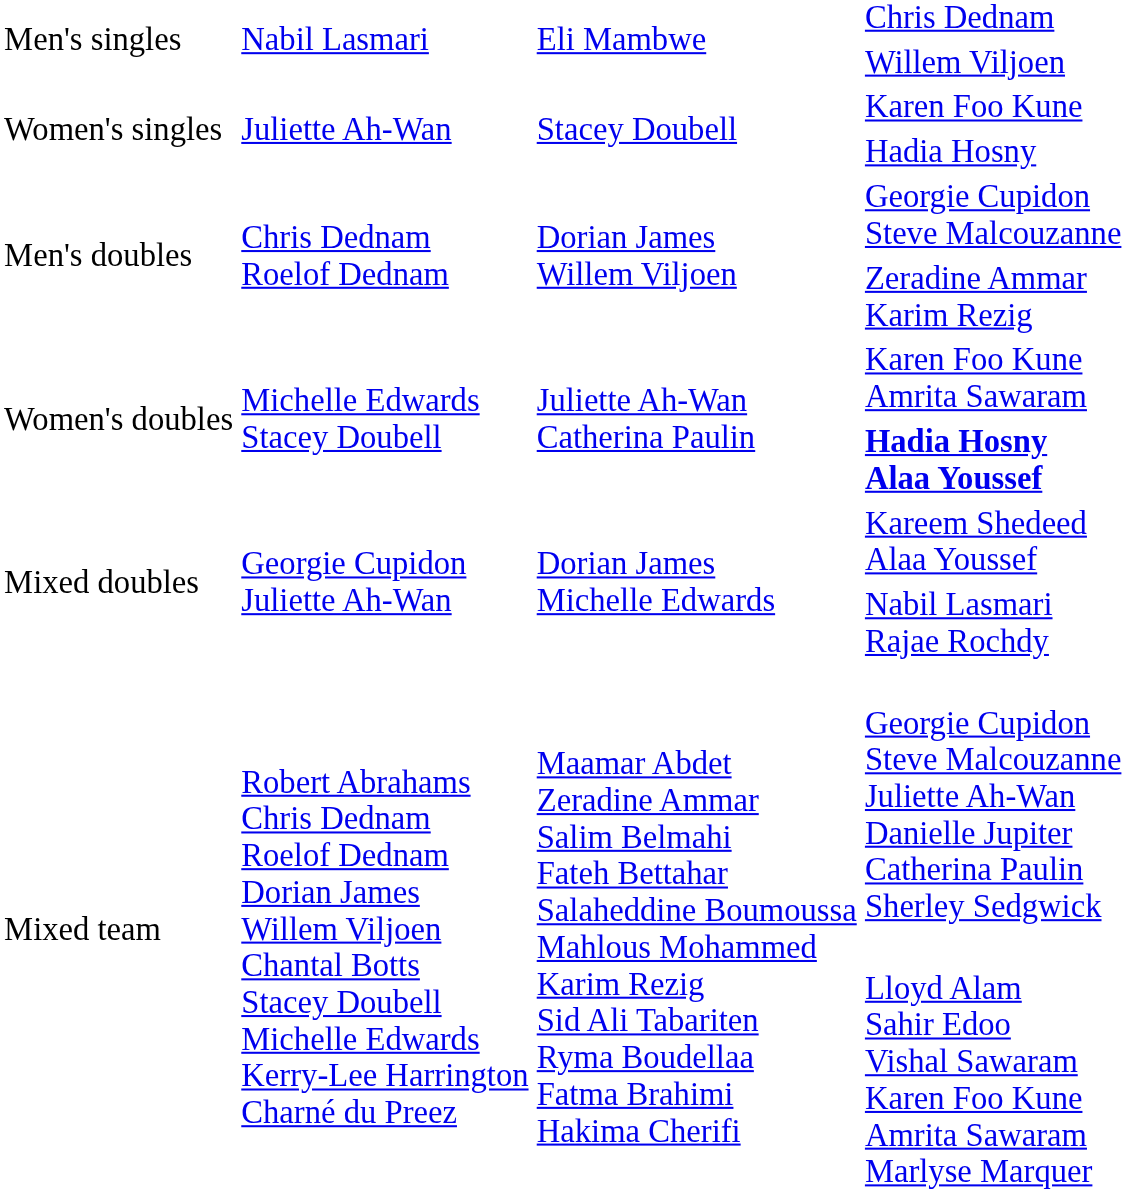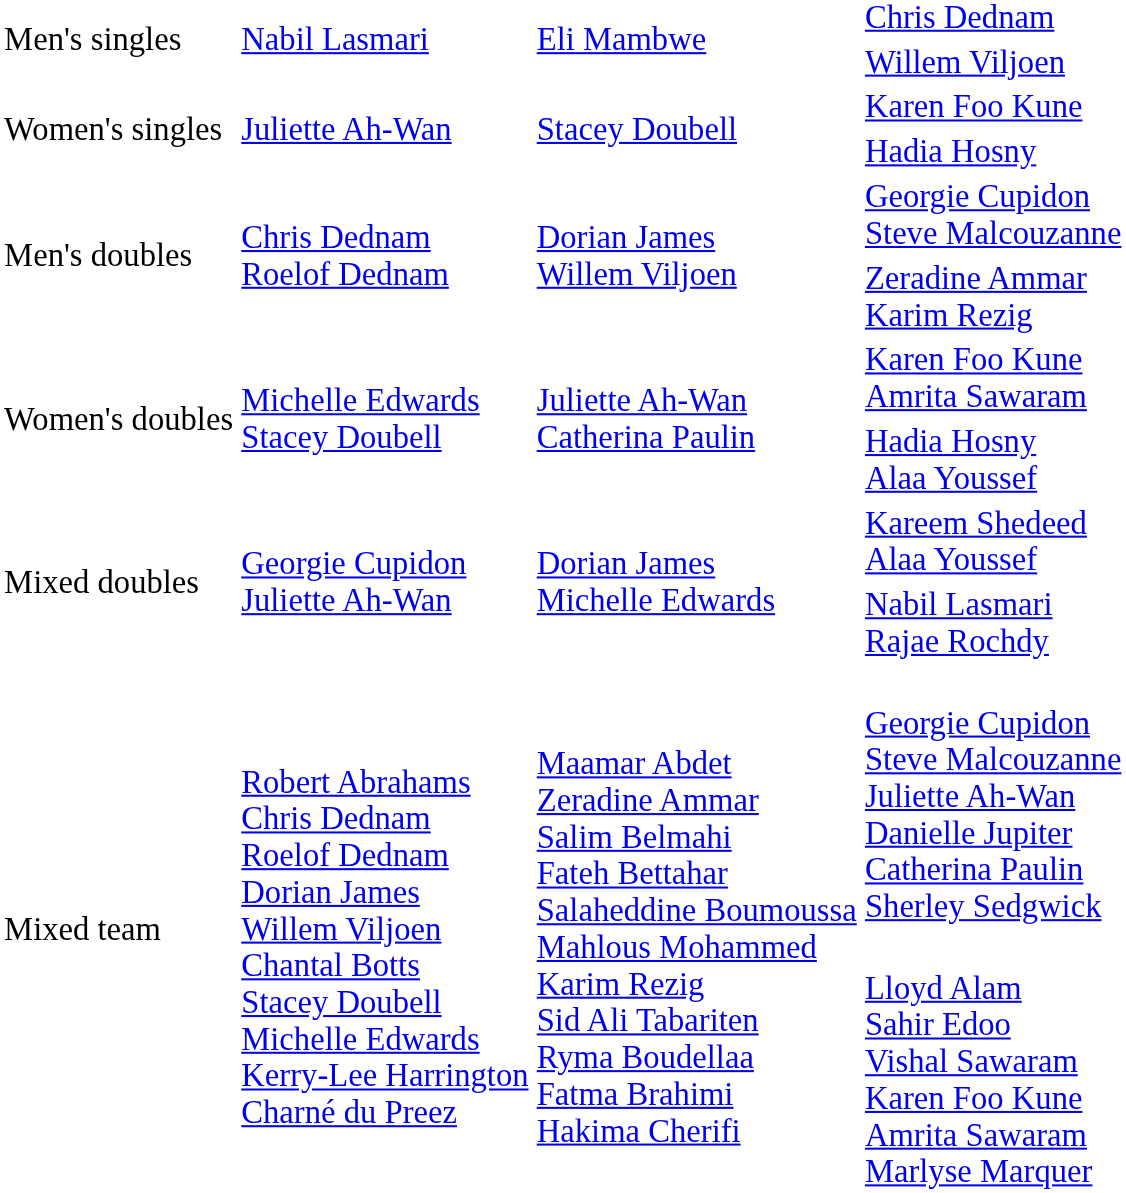(956, 459) bold -> (951, 459) normal
